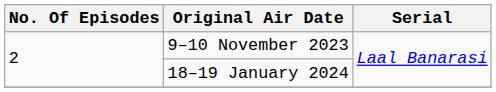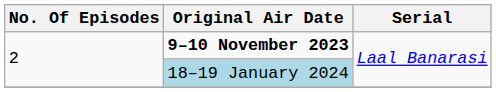(258, 46) normal -> (258, 46) bold
(258, 73) no background -> (258, 73) lightblue background
